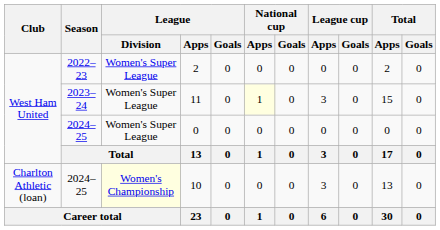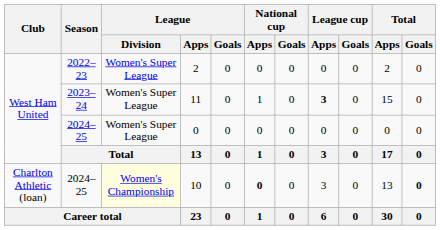(260, 99) lightyellow background -> (260, 99) no background
(324, 99) normal -> (324, 99) bold
(260, 185) normal -> (260, 185) bold
(419, 185) normal -> (419, 185) bold
